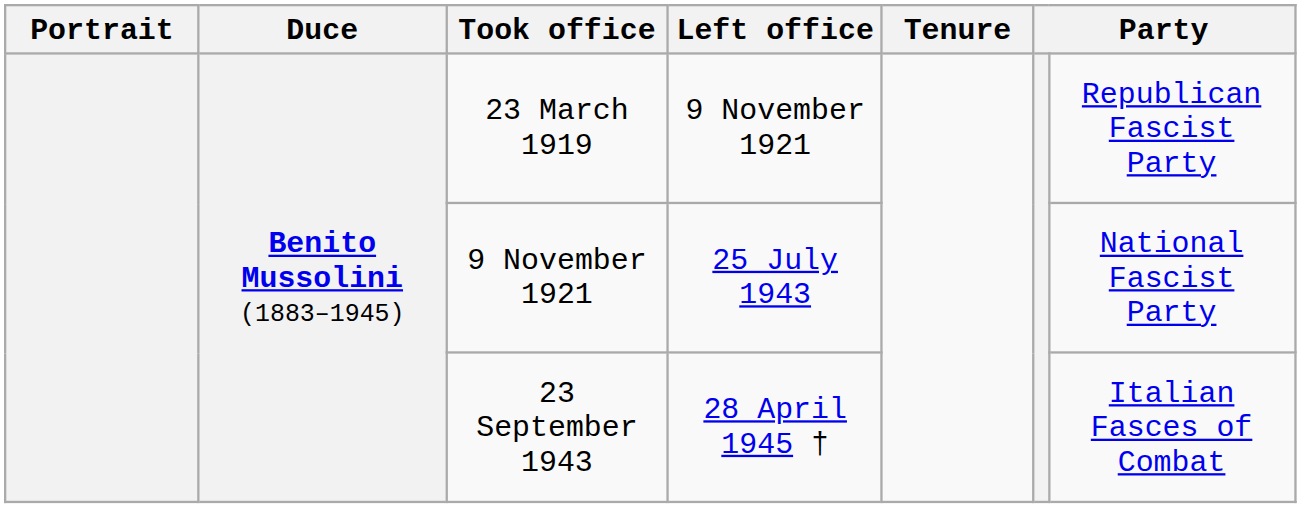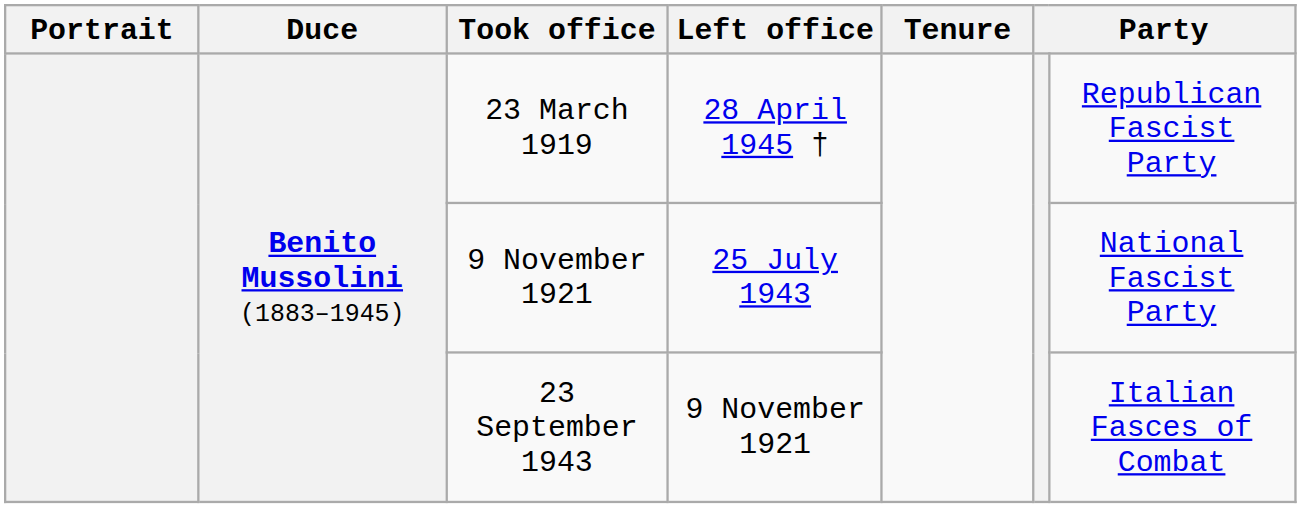(775, 129) 9 November 1921 -> (775, 129) 28 April 1945 †
(775, 428) 28 April 1945 † -> (775, 428) 9 November 1921
